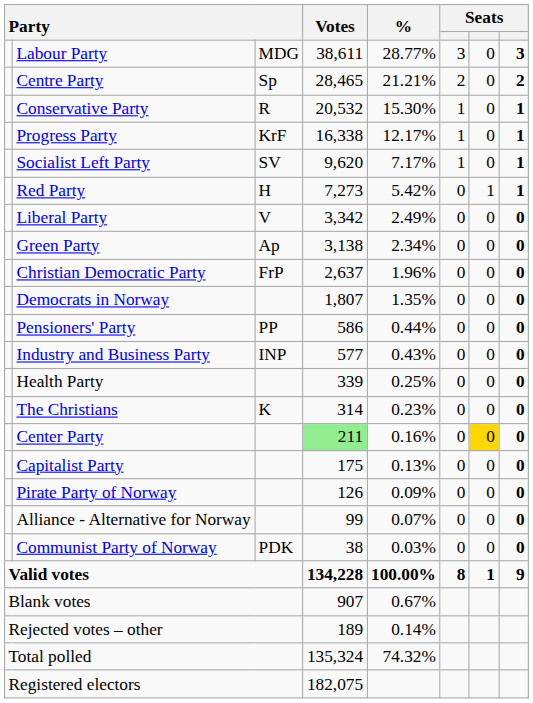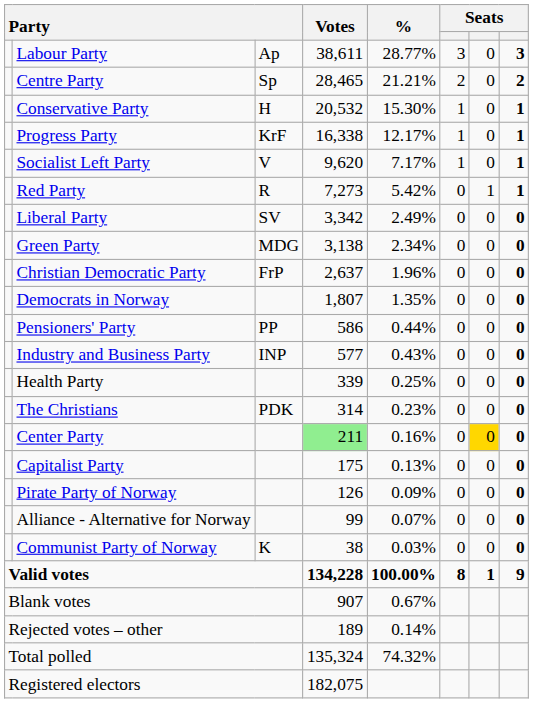(279, 53) MDG -> (269, 53) Ap
(264, 108) R -> (265, 108) H
(270, 163) SV -> (265, 163) V
(265, 190) H -> (264, 190) R
(265, 218) V -> (270, 218) SV
(269, 245) Ap -> (279, 245) MDG
(265, 409) K -> (276, 409) PDK
(276, 546) PDK -> (265, 546) K
